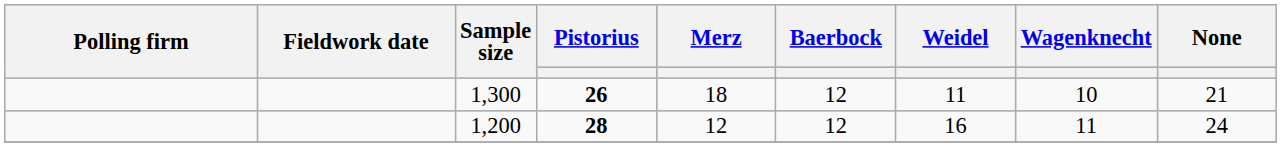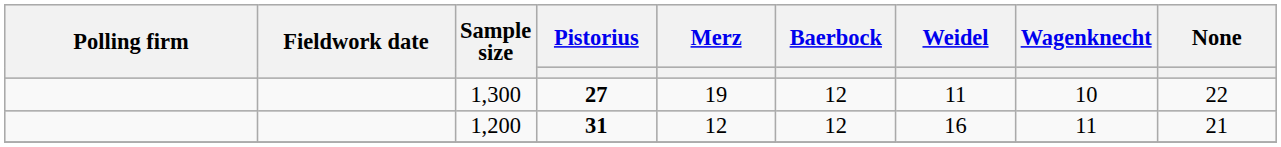(596, 94) 26 -> (596, 94) 27
(716, 94) 18 -> (716, 94) 19
(1217, 94) 21 -> (1217, 94) 22
(596, 127) 28 -> (596, 127) 31
(1217, 127) 24 -> (1217, 127) 21
